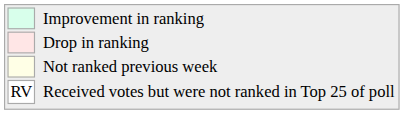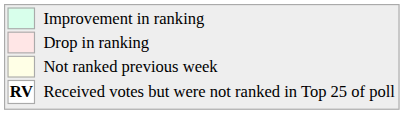(21, 91) normal -> (21, 91) bold
